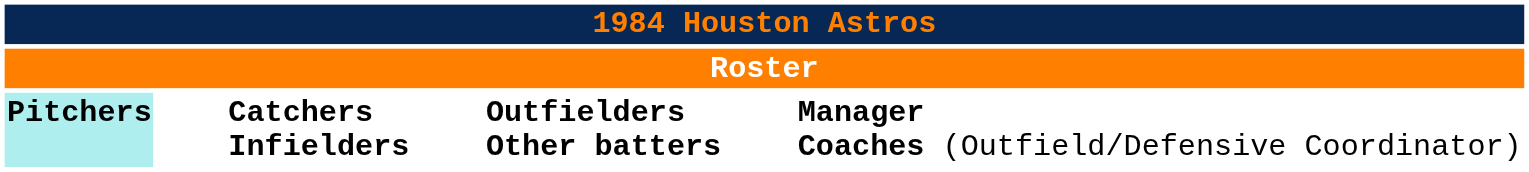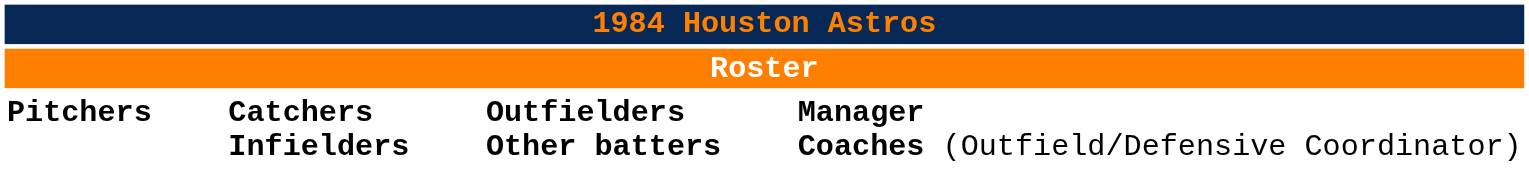(79, 113) paleturquoise background -> (79, 113) no background
